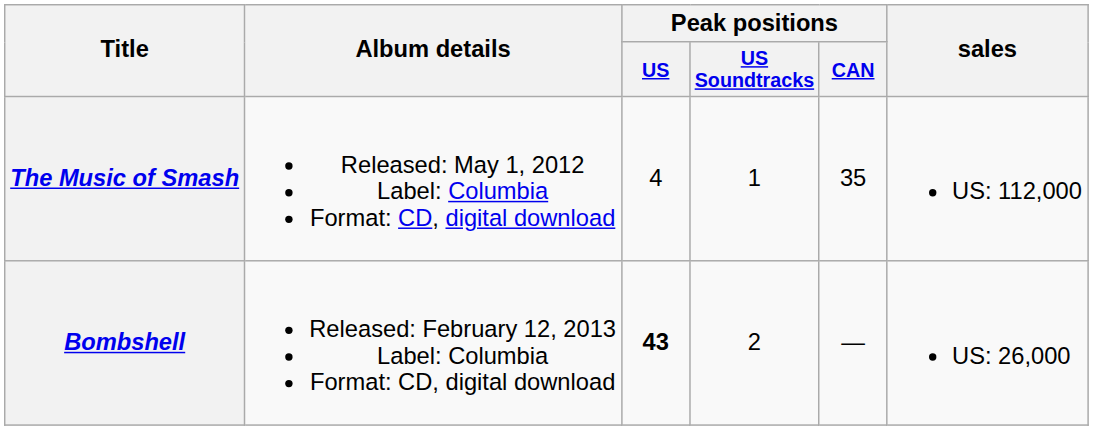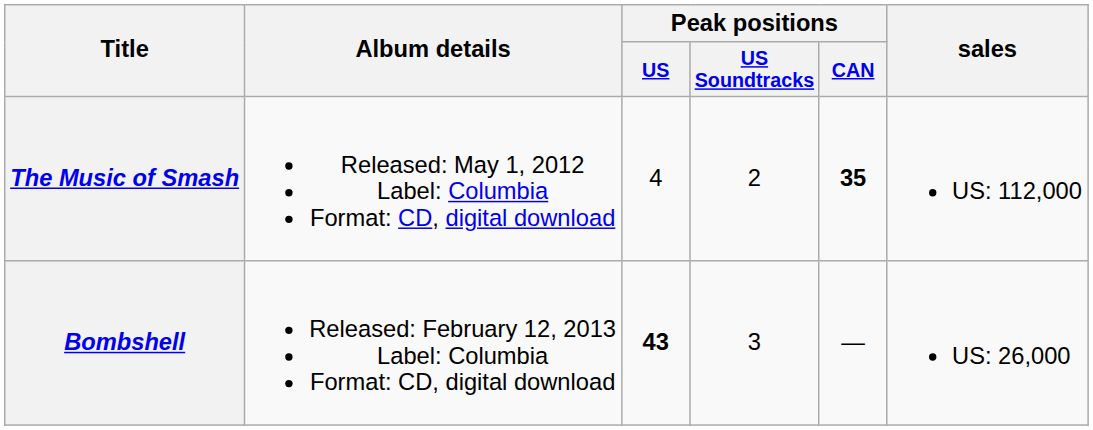(754, 178) 1 -> (754, 178) 2
(853, 178) normal -> (853, 178) bold
(754, 343) 2 -> (754, 343) 3
